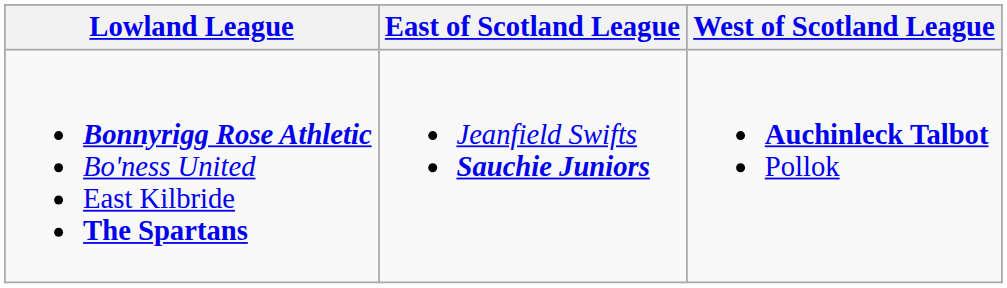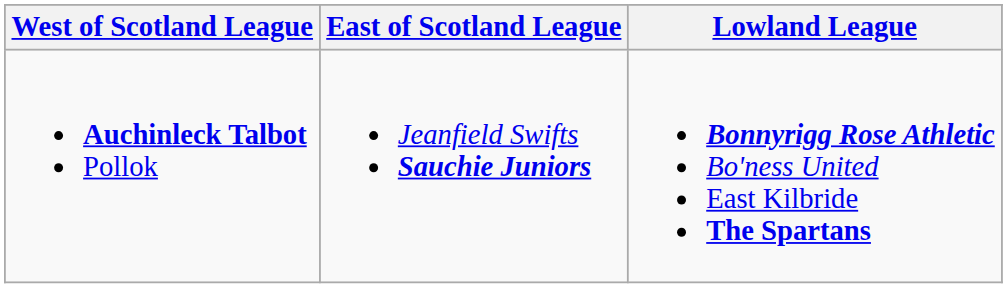columns swapped: (192, 27) <-> (844, 27)
